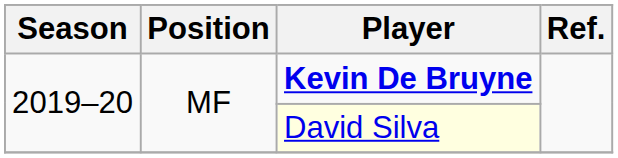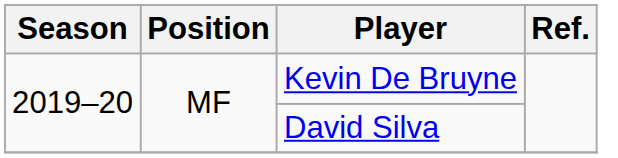(408, 78) bold -> (400, 78) normal
(362, 127) lightyellow background -> (362, 127) no background
